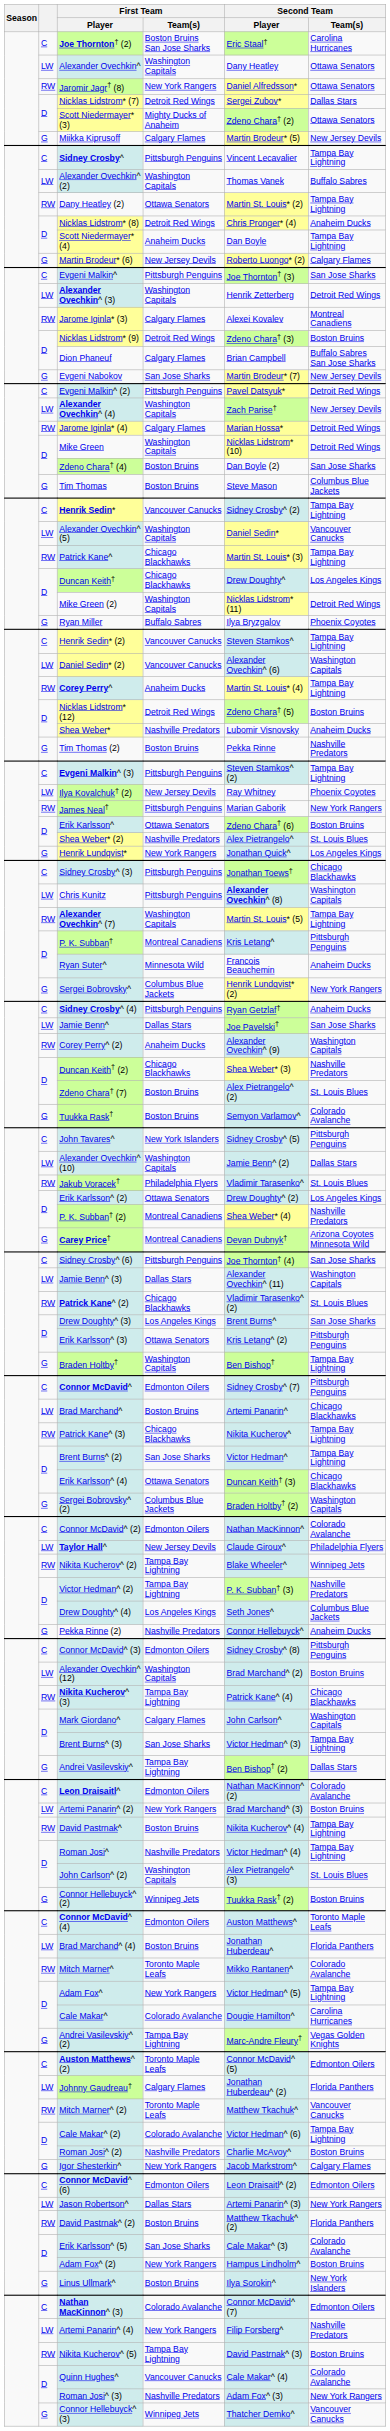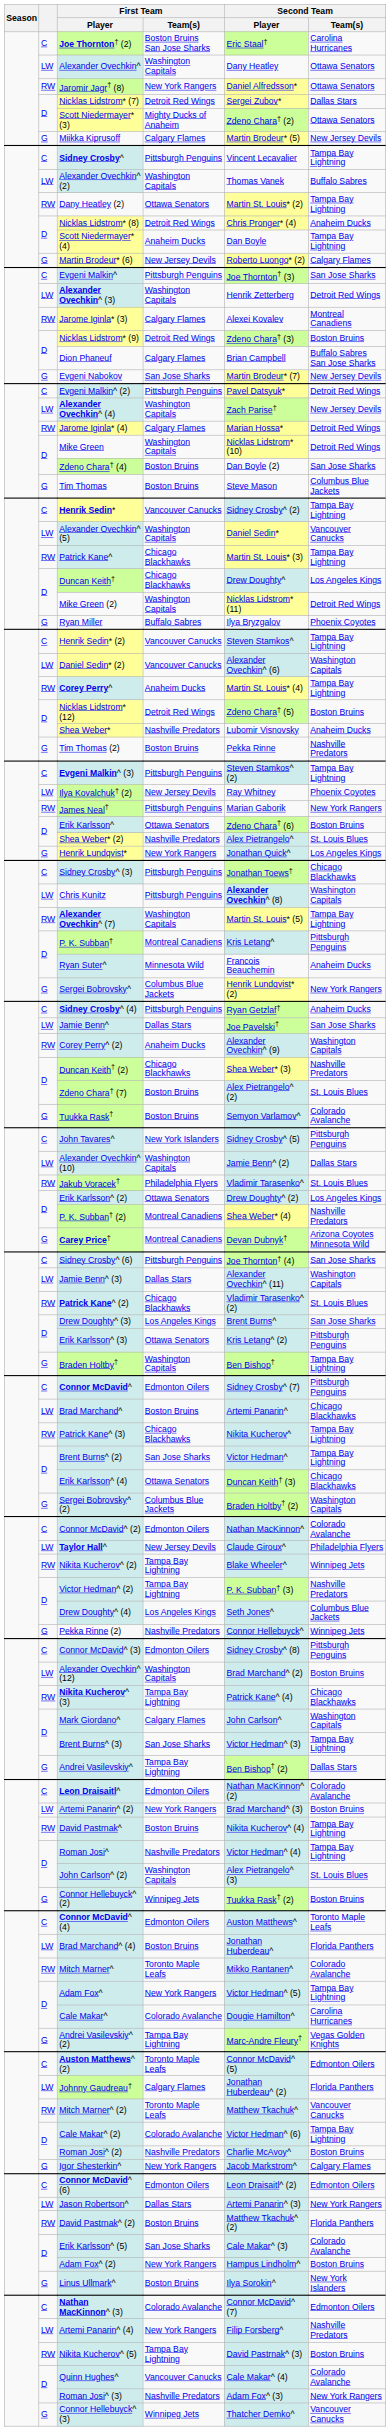(340, 1631) Anaheim Ducks -> (337, 1631) Winnipeg Jets
